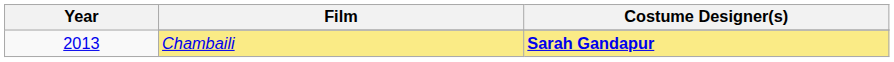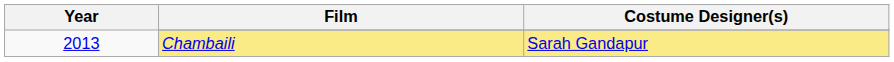(591, 43) bold -> (588, 43) normal
